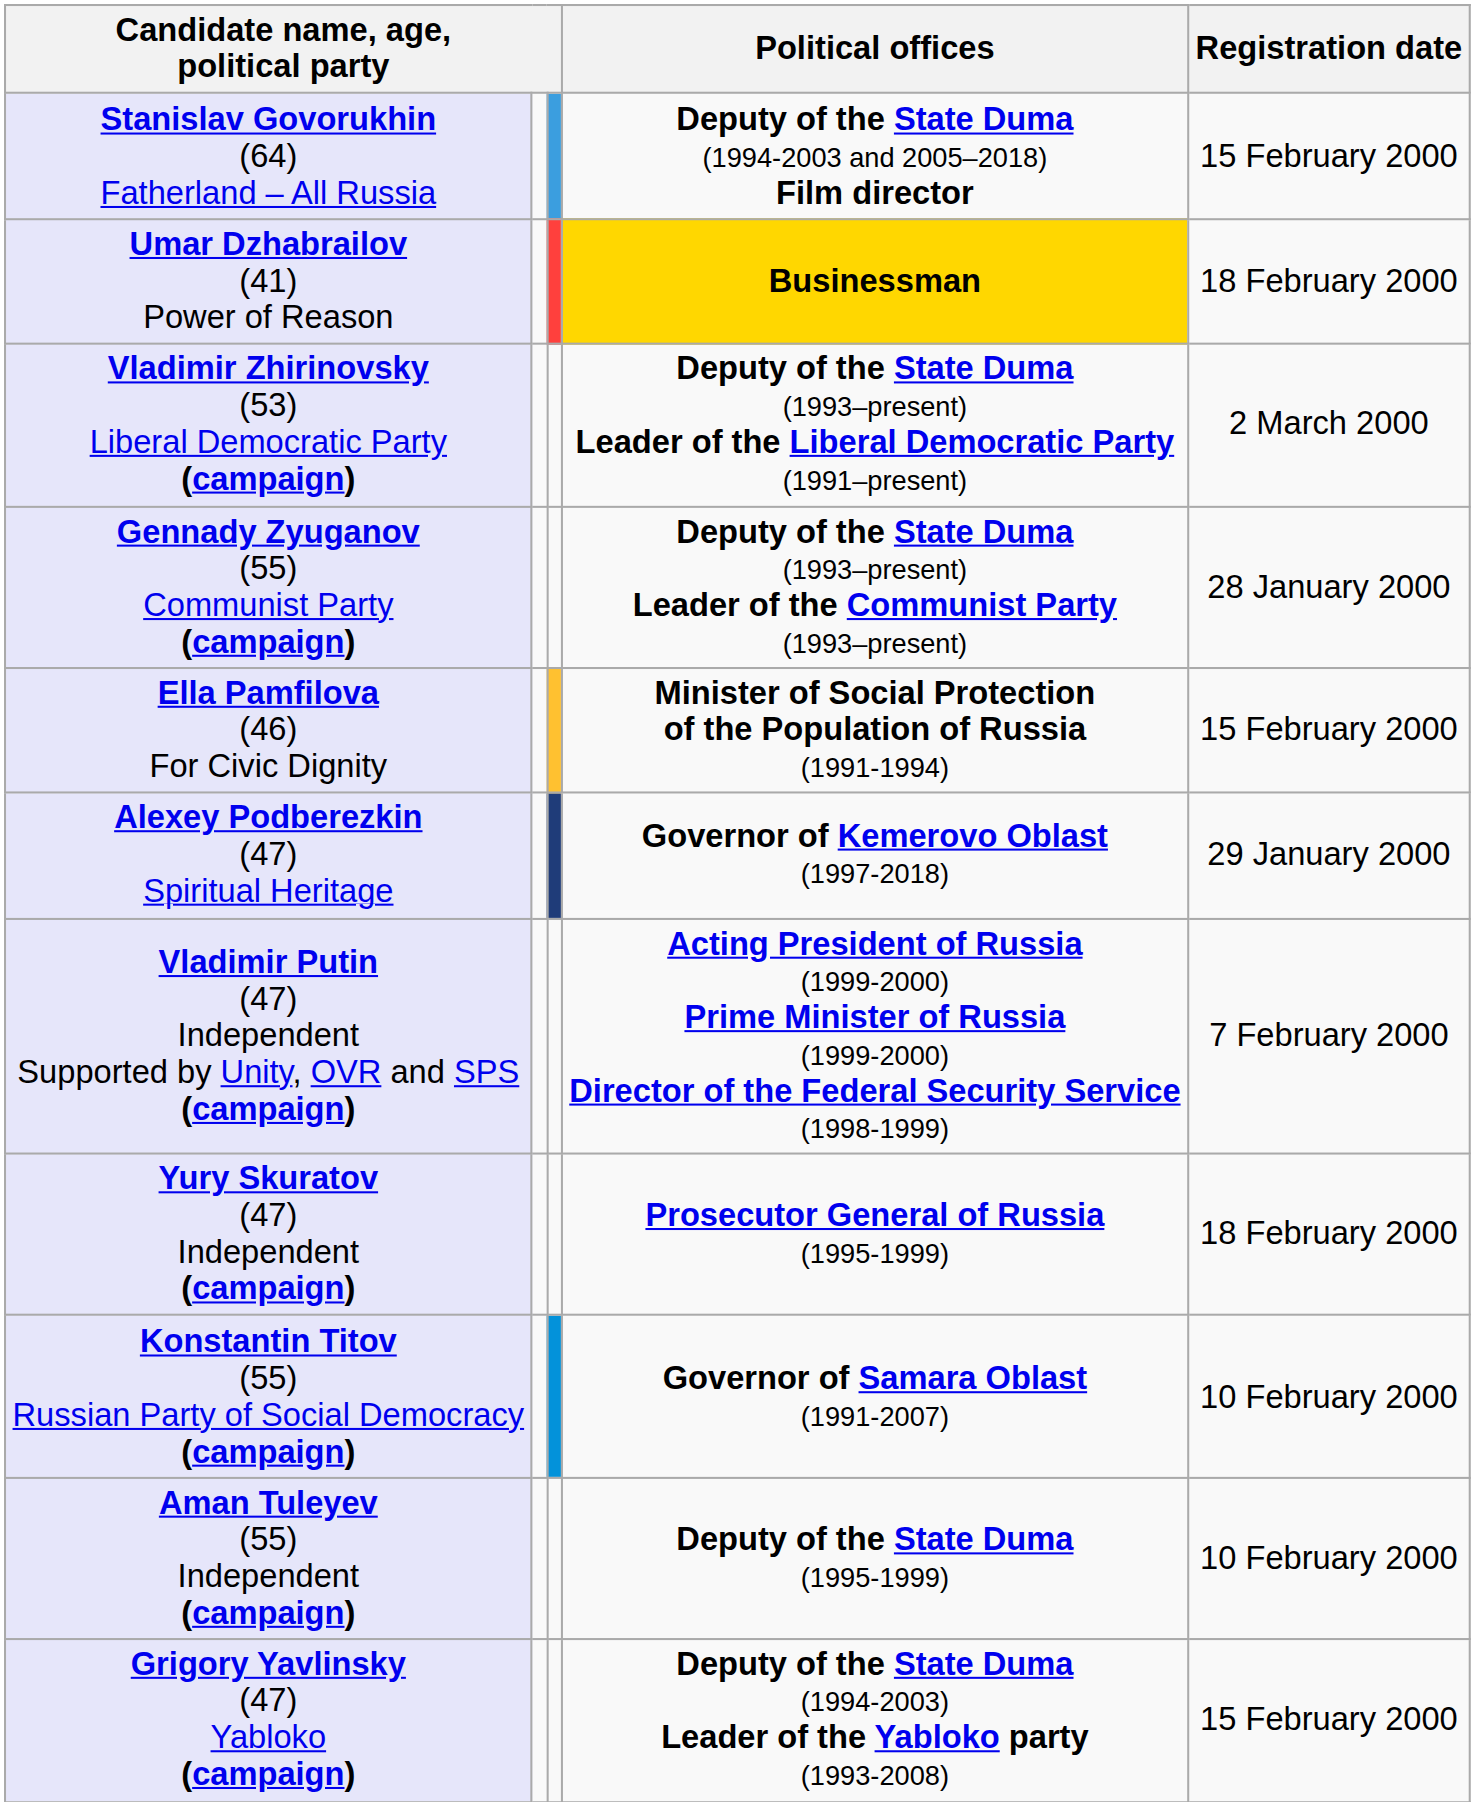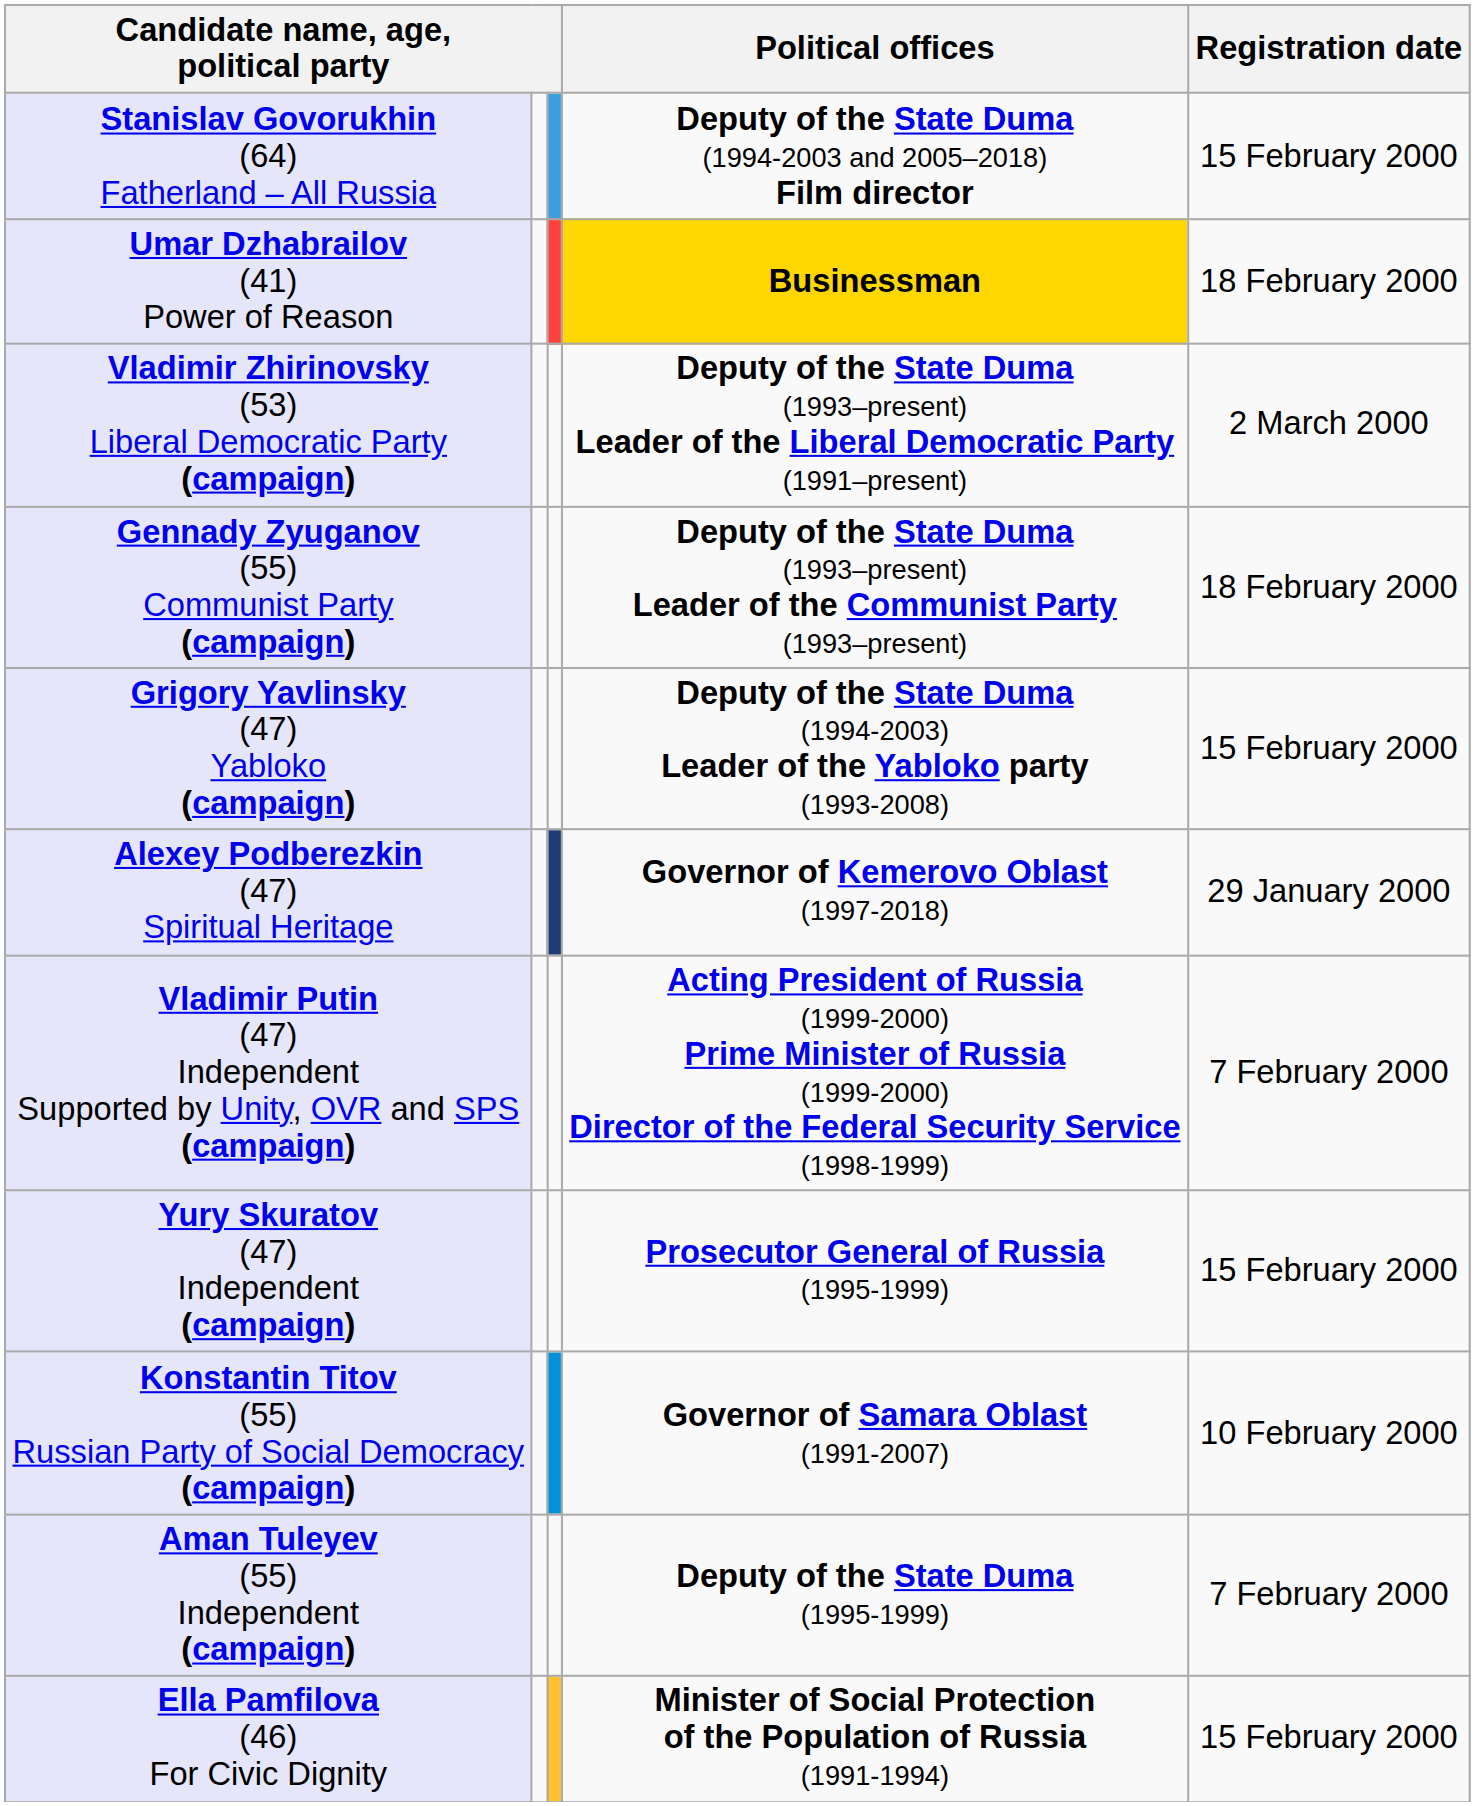(1329, 586) 28 January 2000 -> (1329, 586) 18 February 2000
rows swapped: (268, 729) <-> (268, 1719)
(1329, 1233) 18 February 2000 -> (1329, 1270) 15 February 2000
(1329, 1557) 10 February 2000 -> (1329, 1594) 7 February 2000
